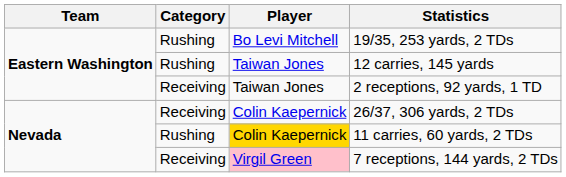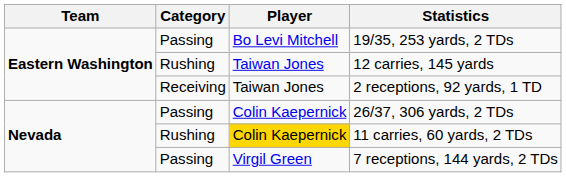(187, 40) Rushing -> (186, 40) Passing
(193, 111) Receiving -> (186, 111) Passing
(193, 159) Receiving -> (186, 159) Passing
(272, 159) pink background -> (272, 159) no background
